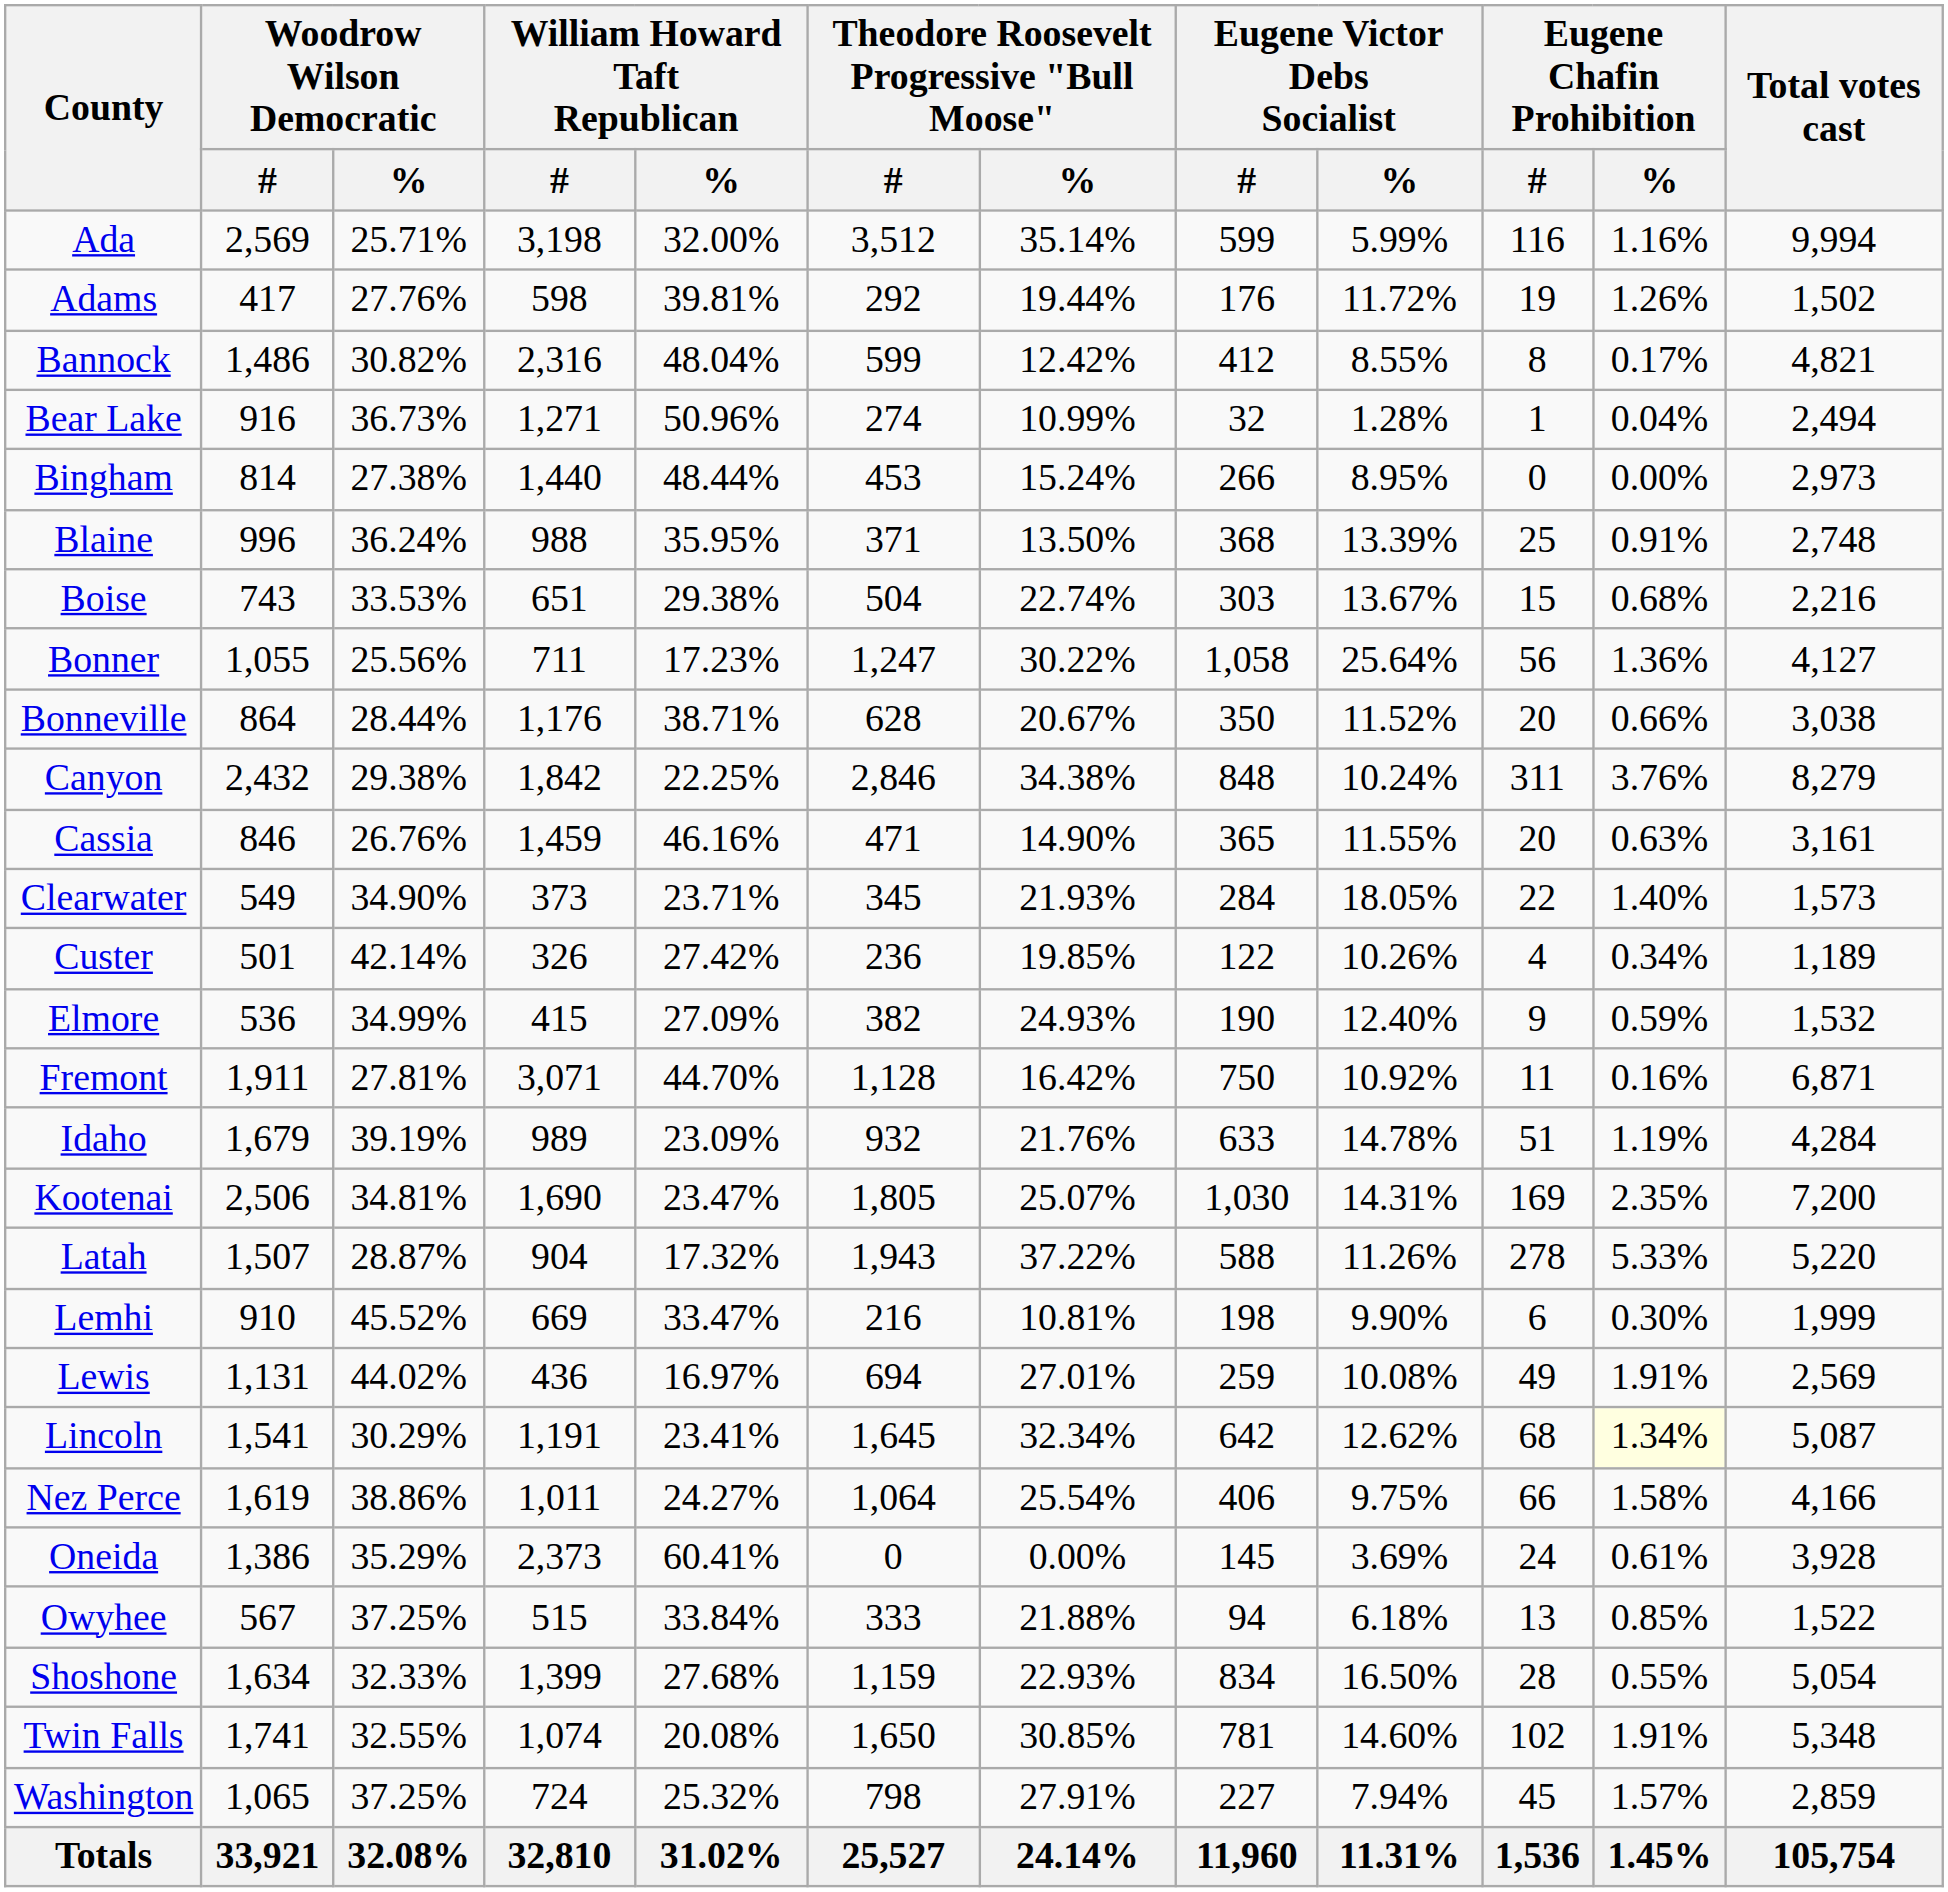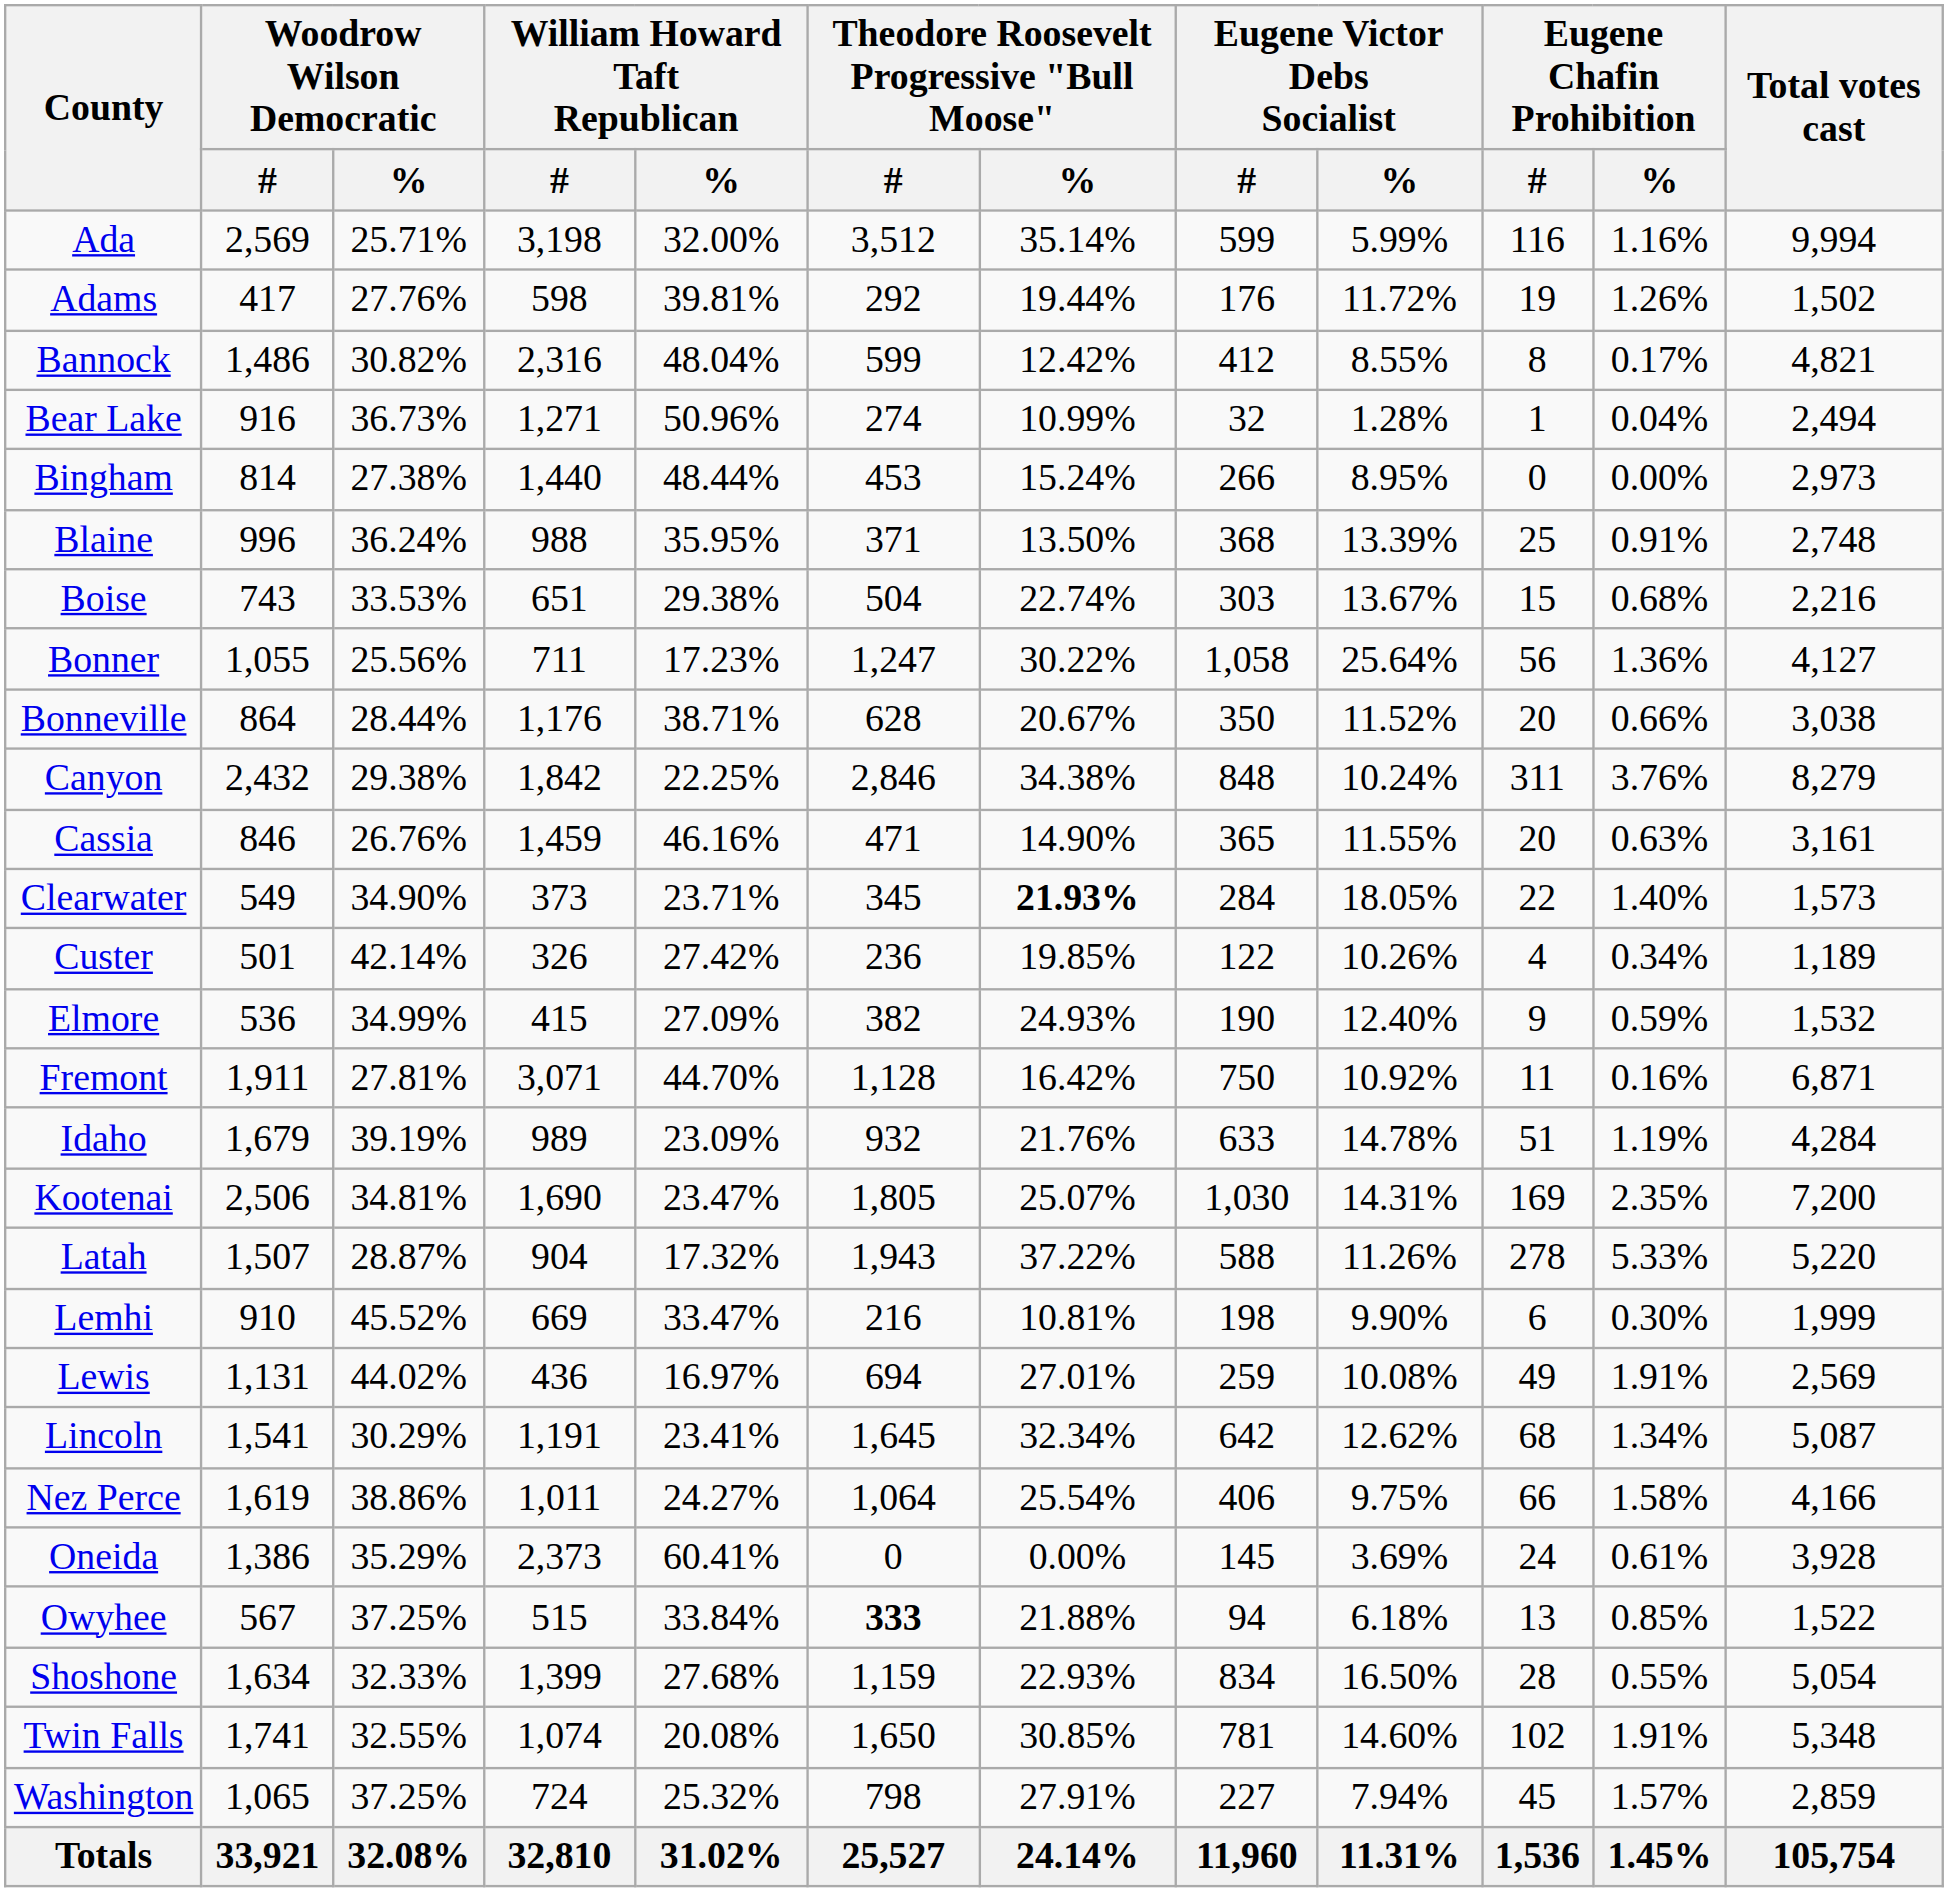(1077, 897) normal -> (1077, 897) bold
(1660, 1436) lightyellow background -> (1660, 1436) no background
(893, 1616) normal -> (893, 1616) bold
